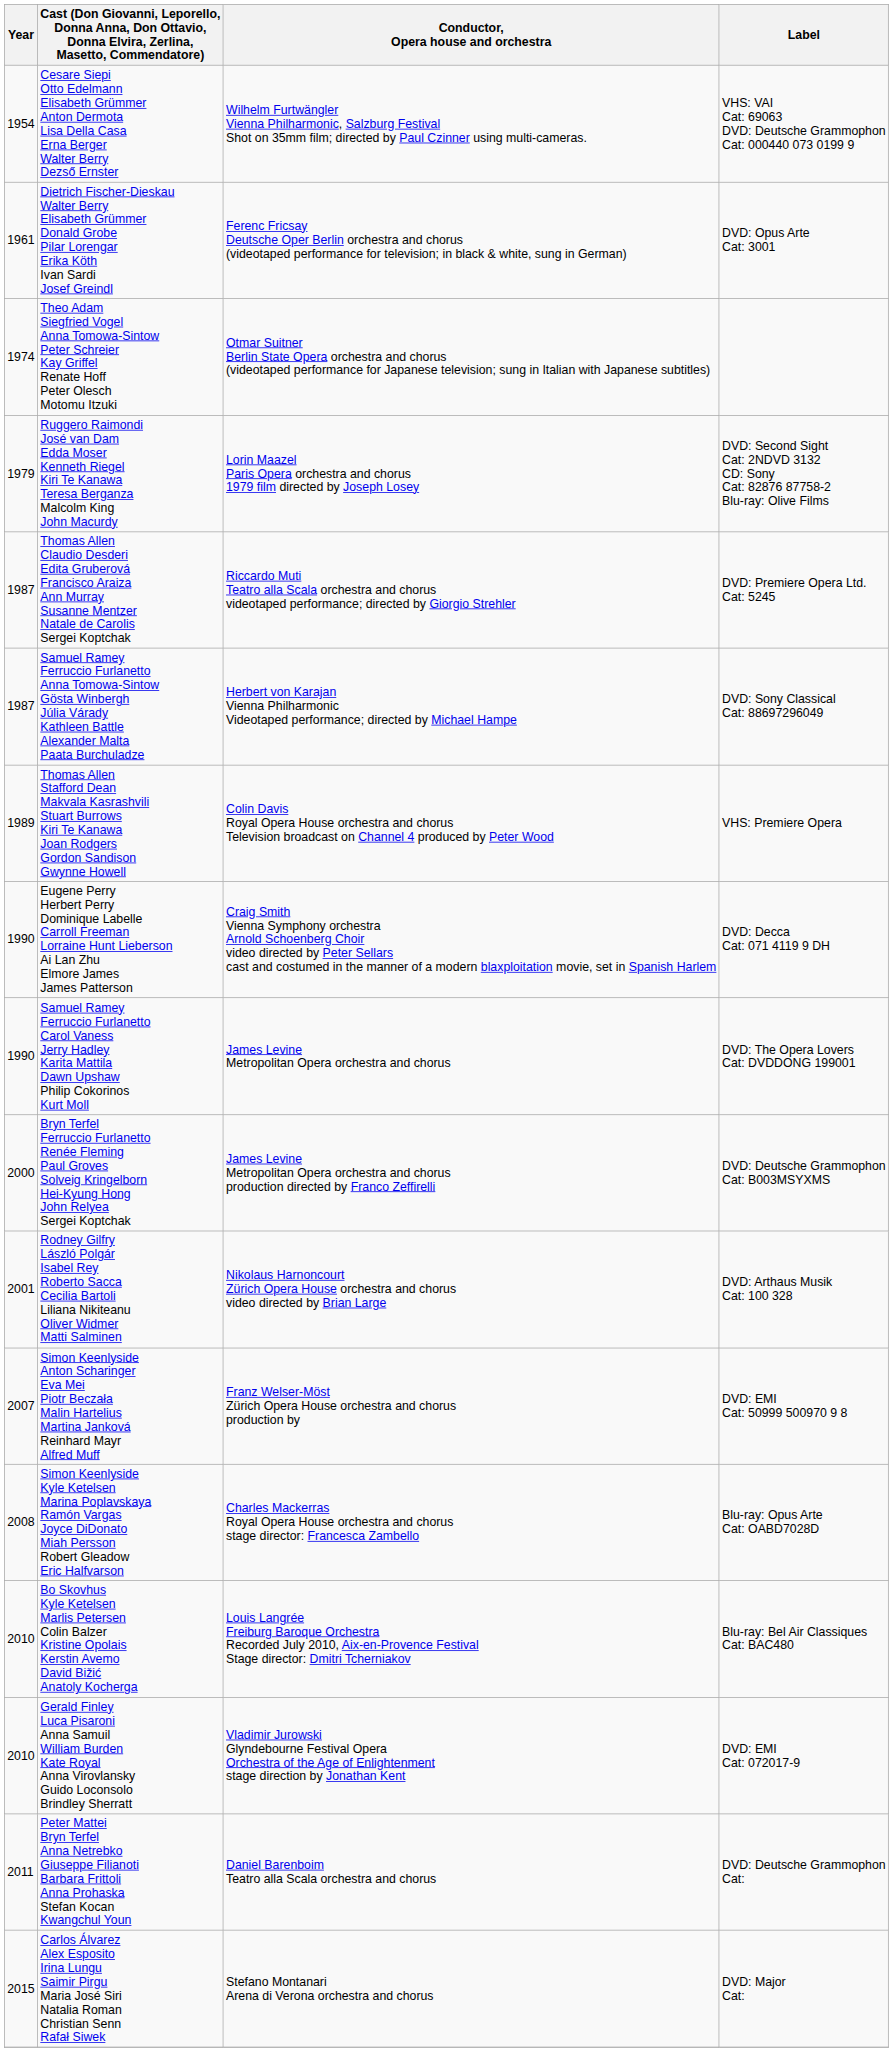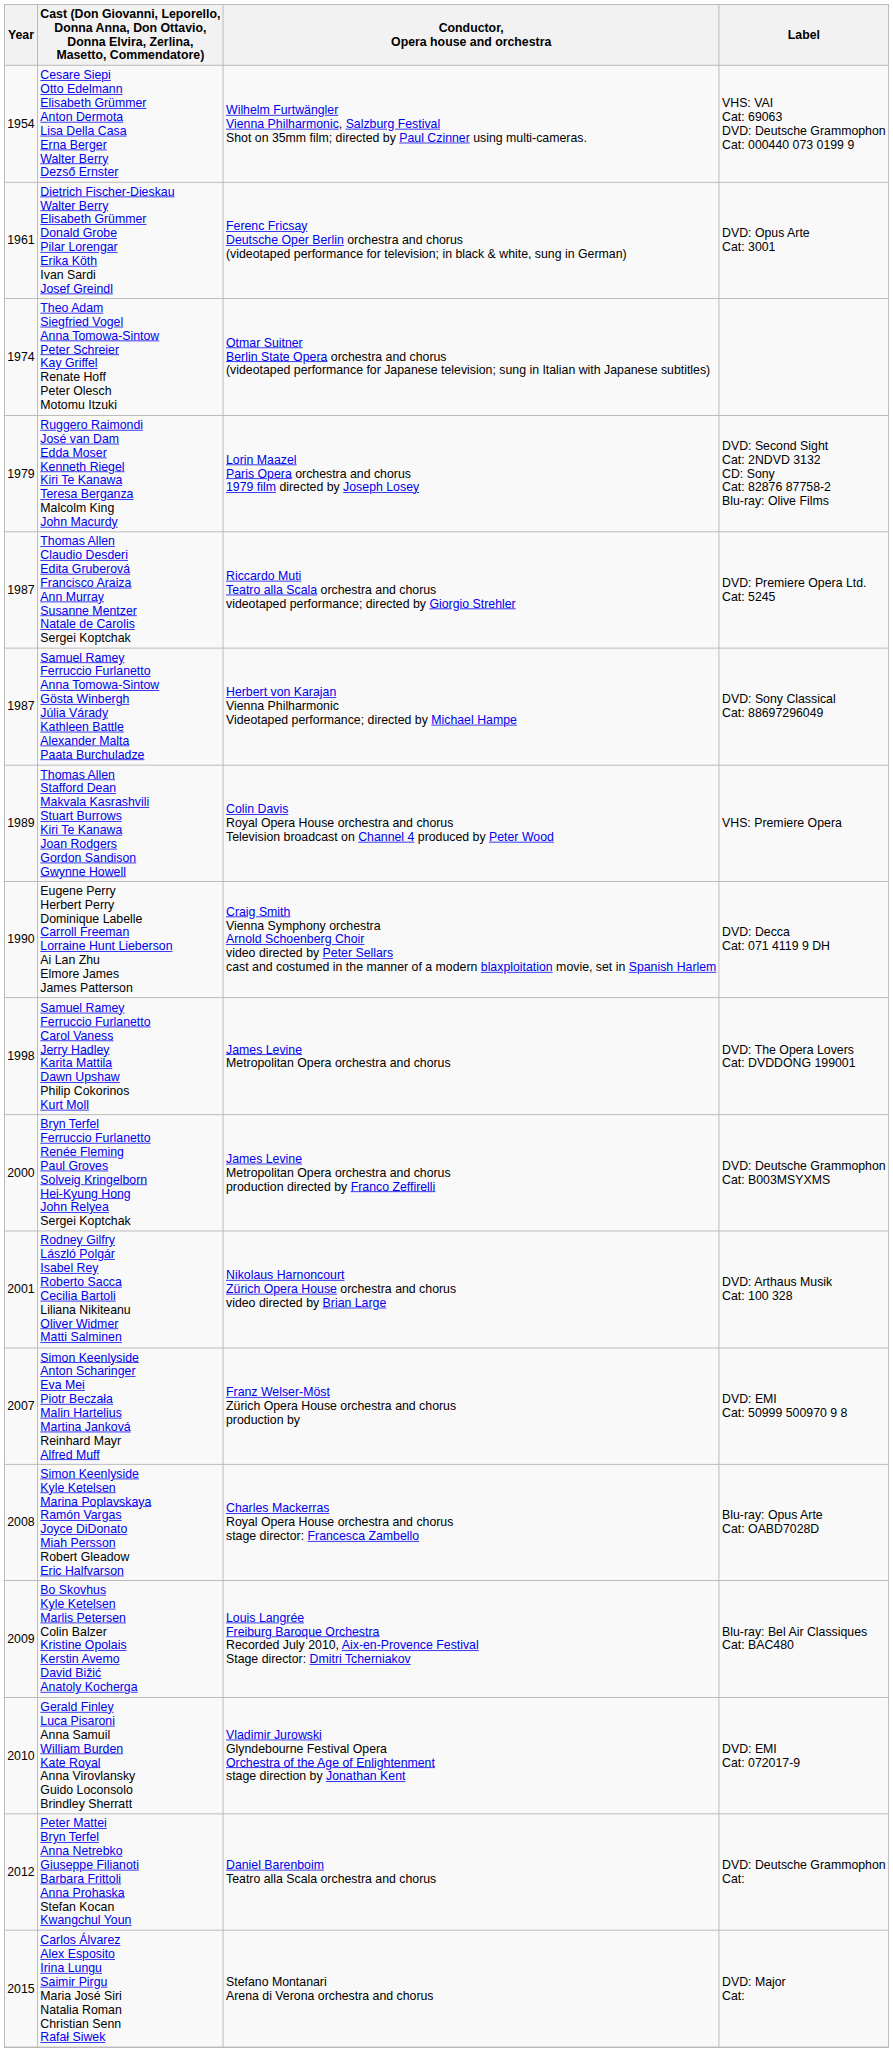(21, 1056) 1990 -> (21, 1056) 1998
(21, 1639) 2010 -> (21, 1639) 2009
(20, 1872) 2011 -> (21, 1872) 2012
